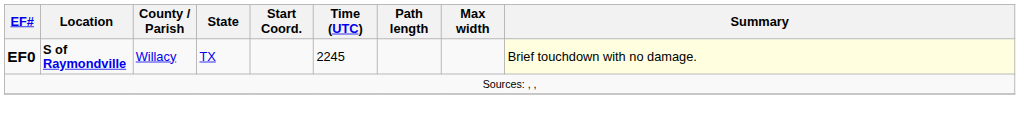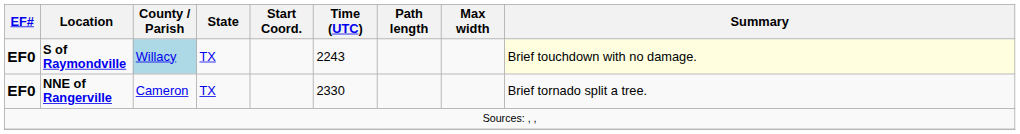(156, 56) no background -> (156, 56) lightblue background
(331, 56) 2245 -> (331, 56) 2243
+ row: (77, 91)
